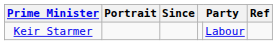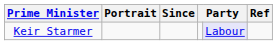(225, 31) no background -> (225, 31) lavender background
